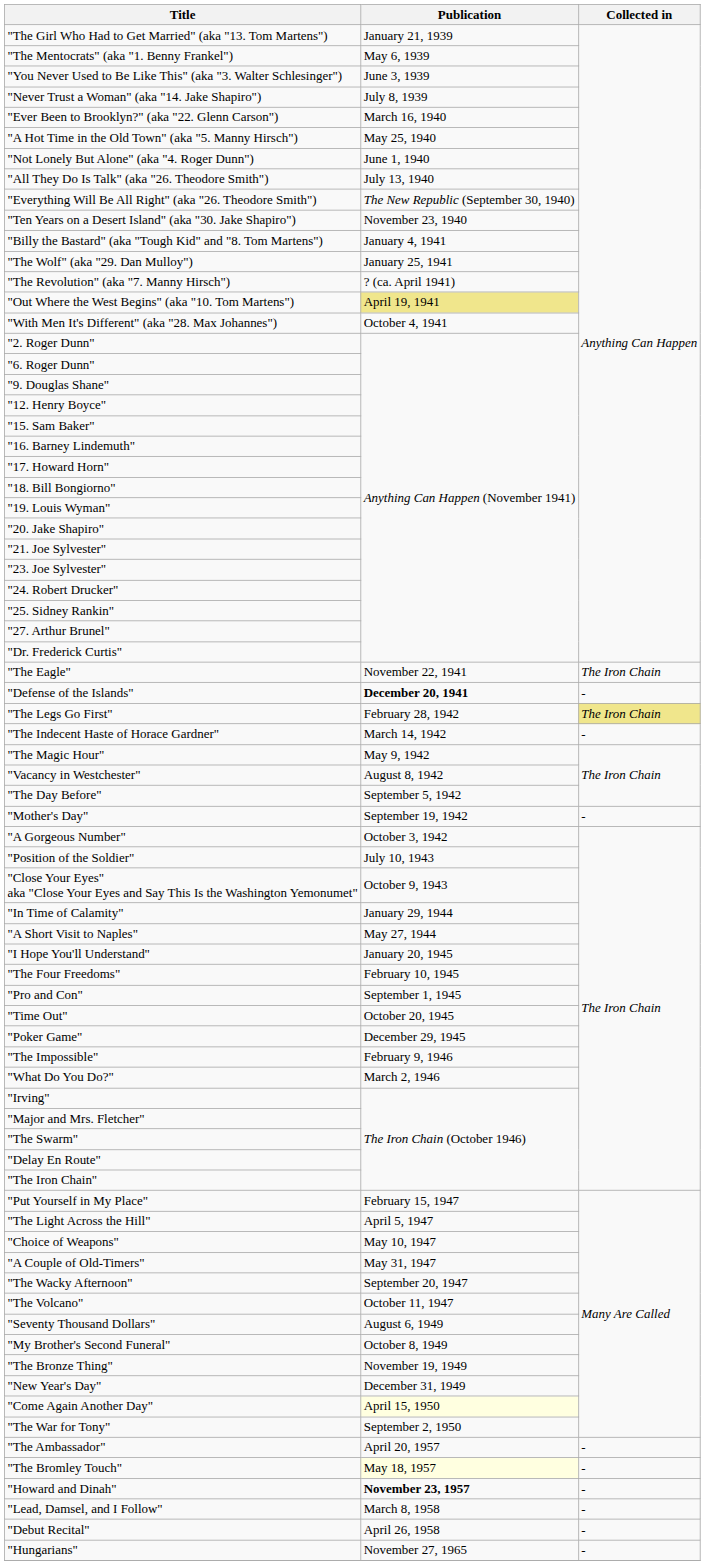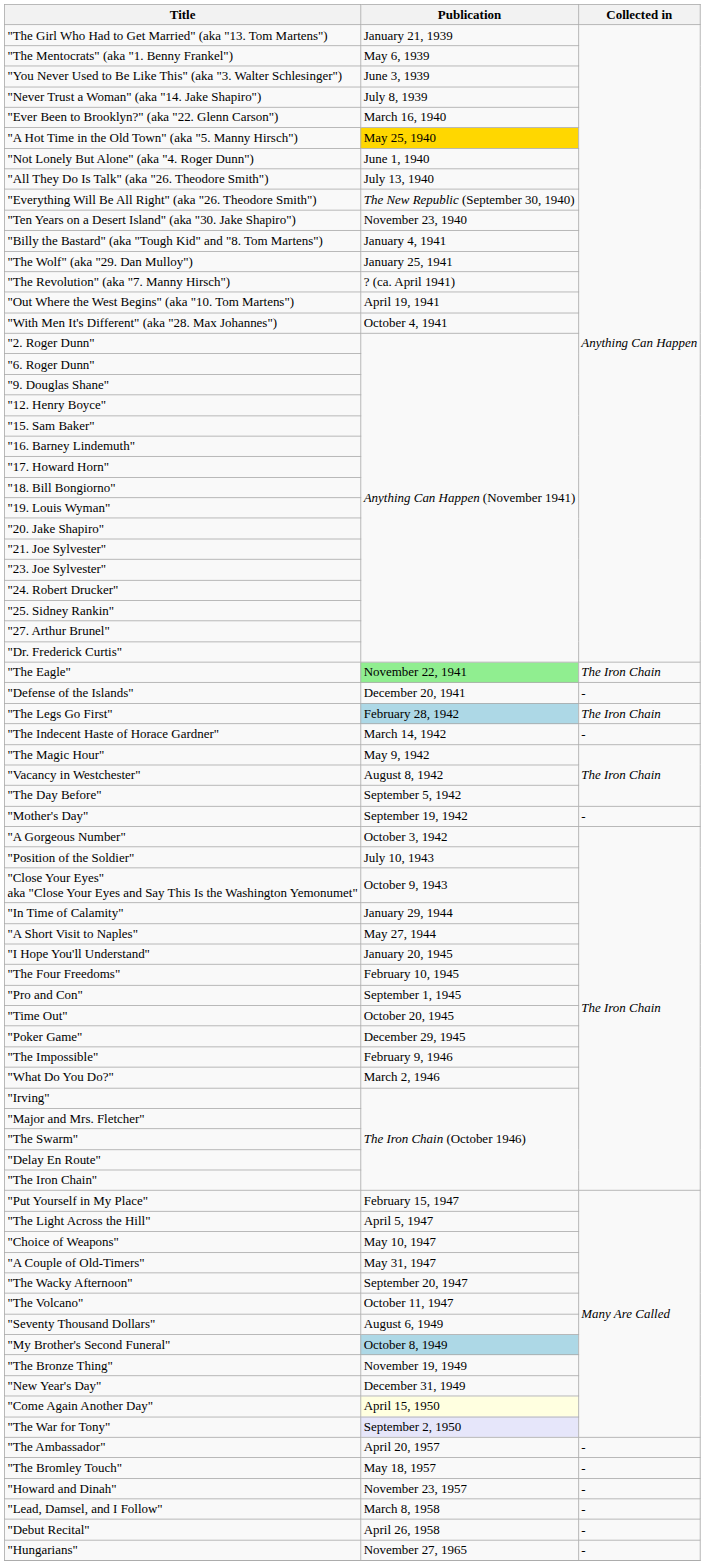(400, 138) no background -> (400, 138) gold background
(402, 302) khaki background -> (402, 302) no background
(415, 672) no background -> (415, 672) lightgreen background
(416, 693) bold -> (415, 693) normal
(411, 713) no background -> (411, 713) lightblue background
(621, 713) khaki background -> (621, 713) no background
(406, 1344) no background -> (406, 1344) lightblue background
(412, 1427) no background -> (412, 1427) lavender background
(400, 1468) lightyellow background -> (400, 1468) no background
(417, 1488) bold -> (415, 1488) normal
